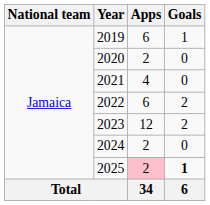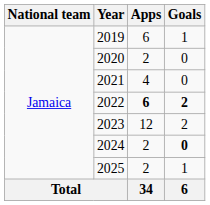(146, 102) normal -> (146, 102) bold
(185, 102) normal -> (185, 102) bold
(185, 146) normal -> (185, 146) bold
(146, 168) pink background -> (146, 168) no background
(185, 168) bold -> (185, 168) normal
